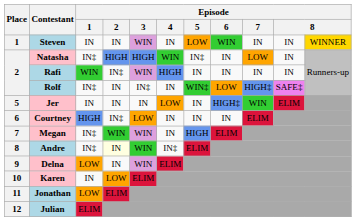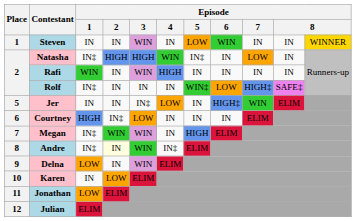(116, 73) IN‡ -> (116, 73) IN
(143, 88) IN‡ -> (143, 88) IN
(143, 103) IN -> (143, 103) IN‡
